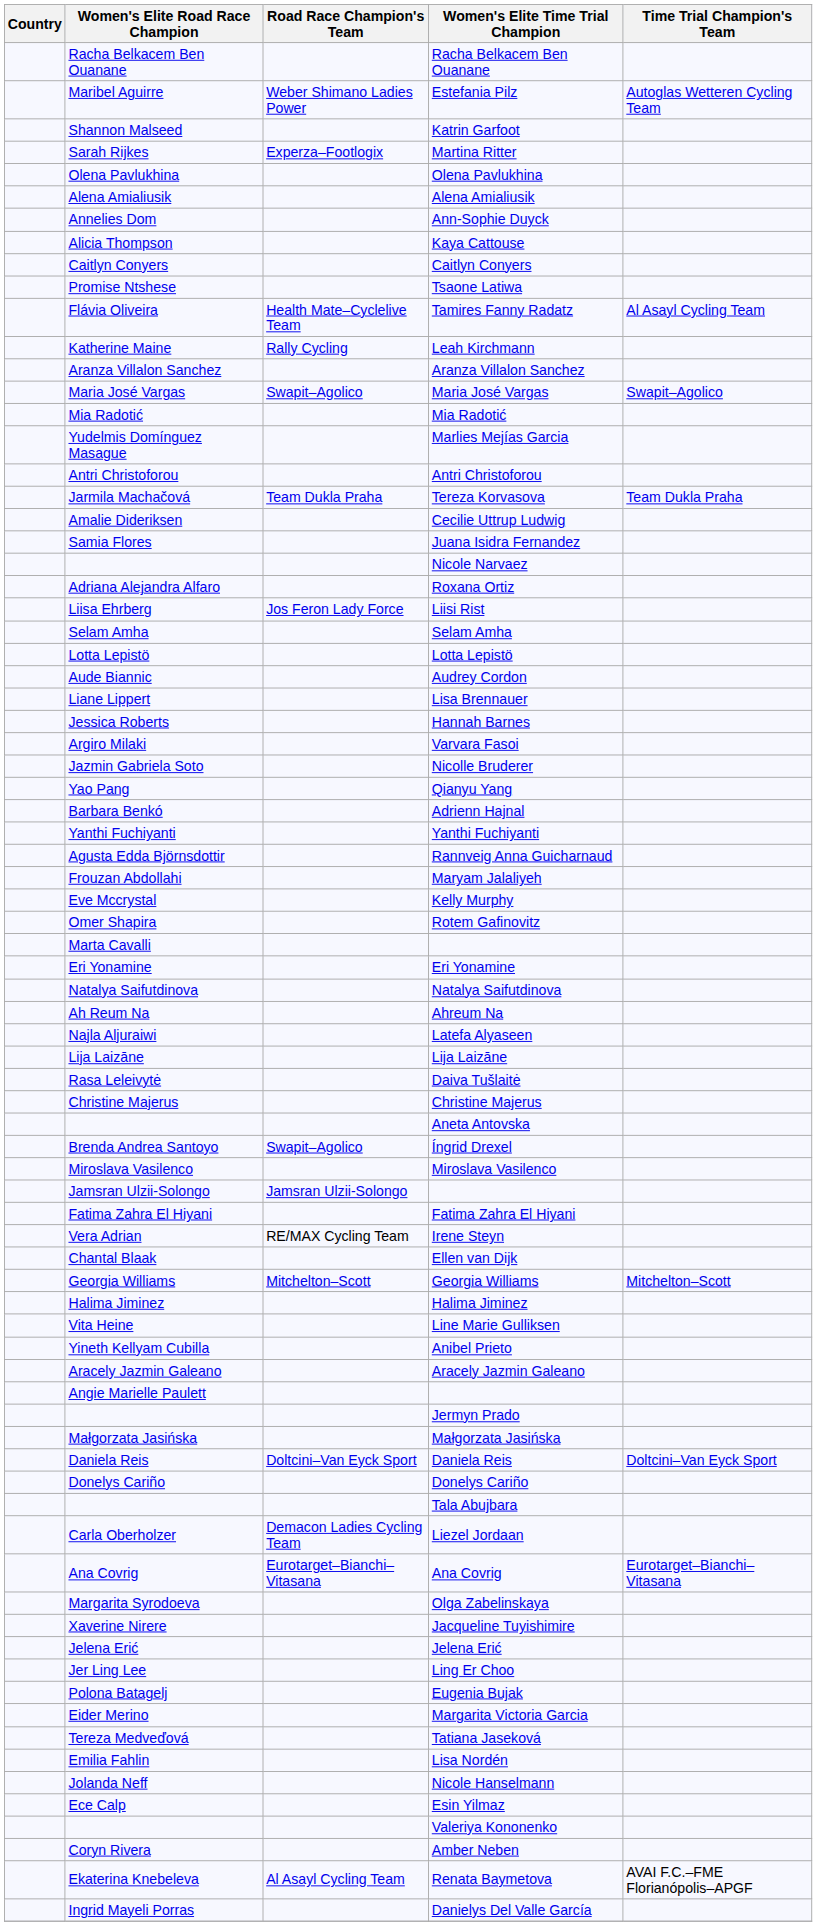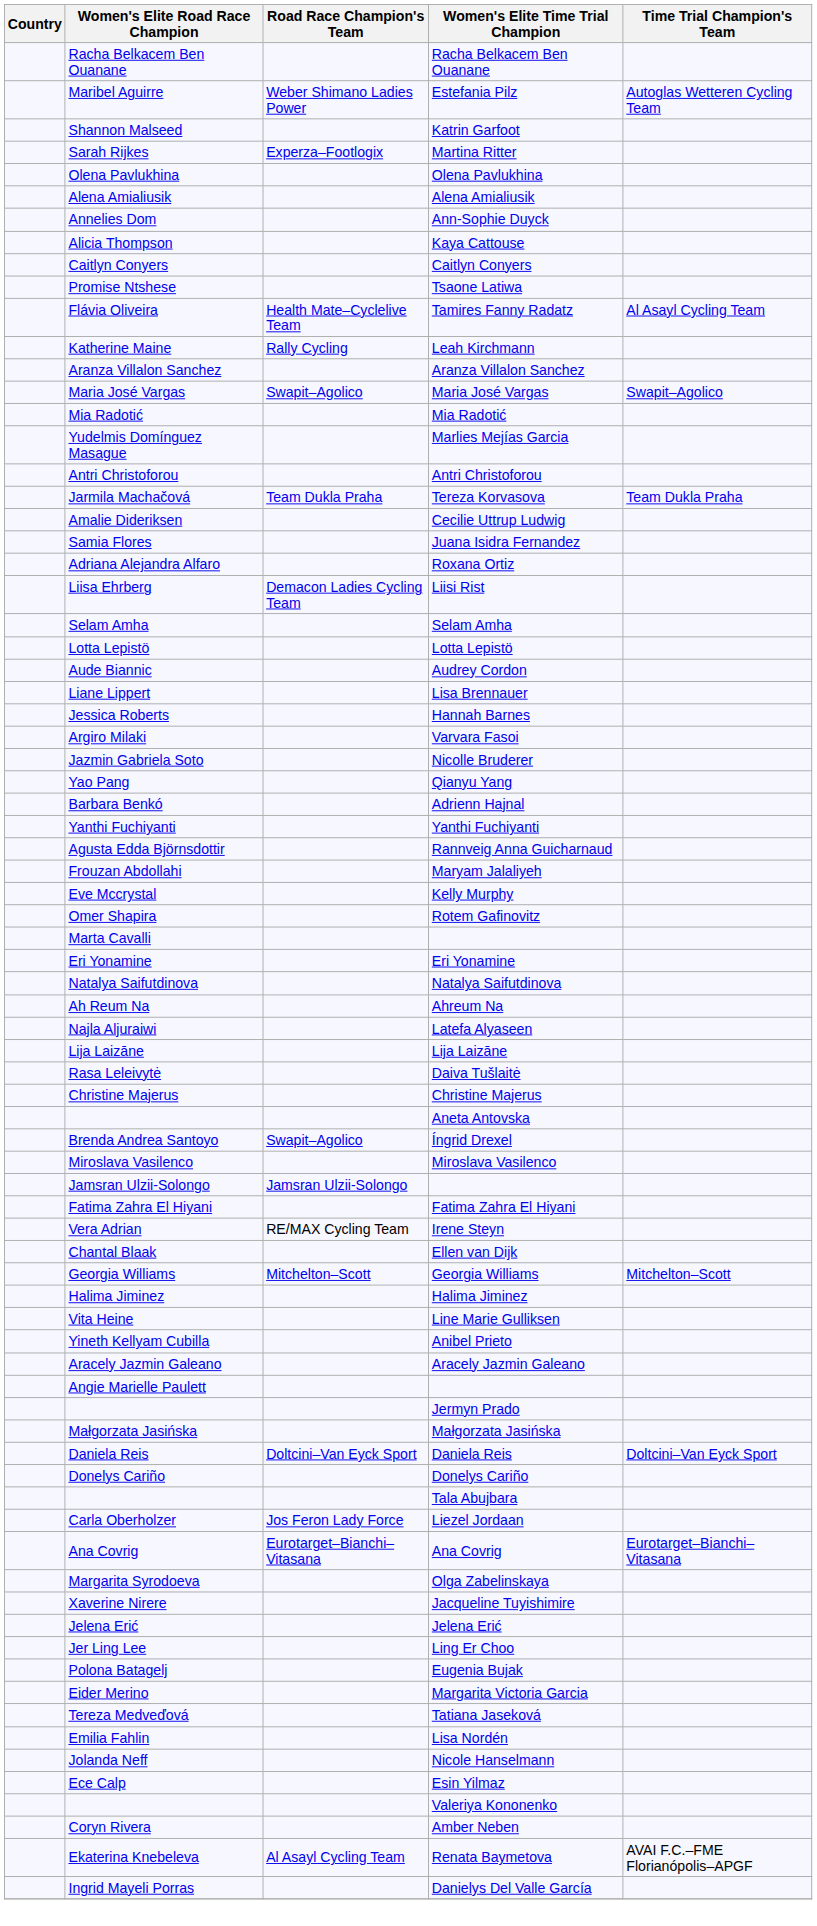- row: (164, 565)
(335, 610) Jos Feron Lady Force -> (344, 595) Demacon Ladies Cycling Team
(344, 1535) Demacon Ladies Cycling Team -> (335, 1521) Jos Feron Lady Force
